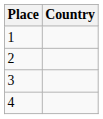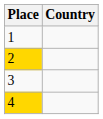(11, 59) no background -> (11, 59) gold background
(11, 102) no background -> (11, 102) gold background
